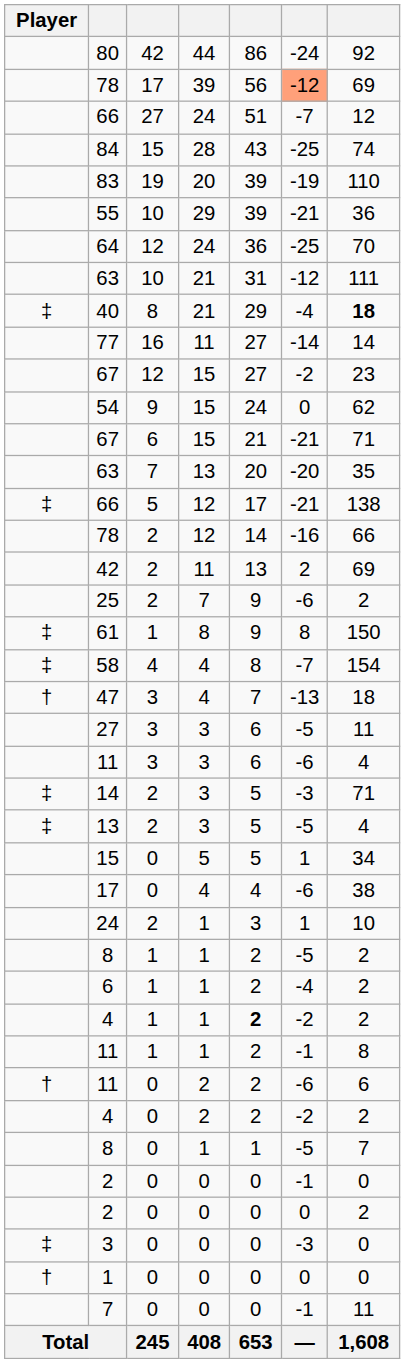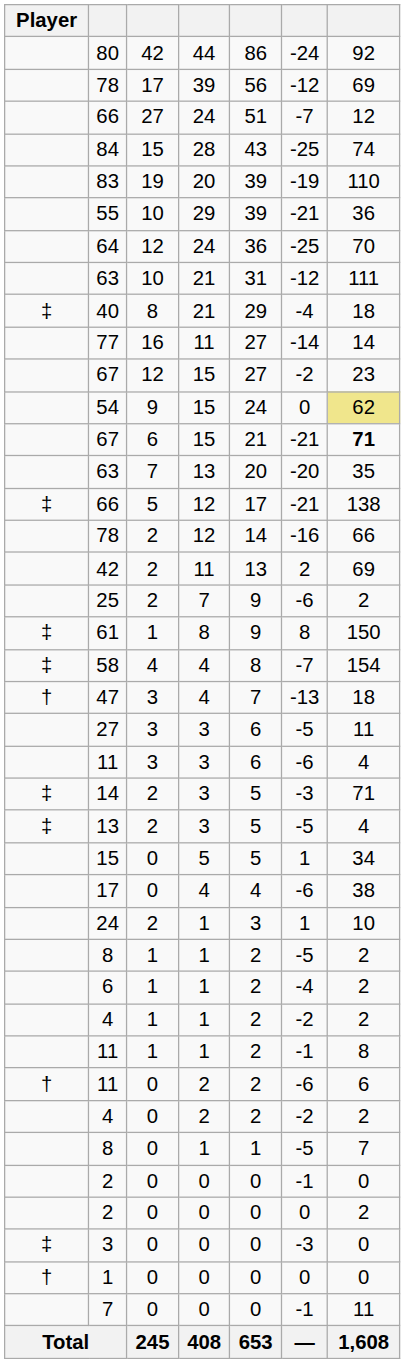(305, 85) lightsalmon background -> (305, 85) no background
(364, 310) bold -> (364, 310) normal
(364, 407) no background -> (364, 407) khaki background
(364, 439) normal -> (364, 439) bold
(256, 1019) bold -> (256, 1019) normal
